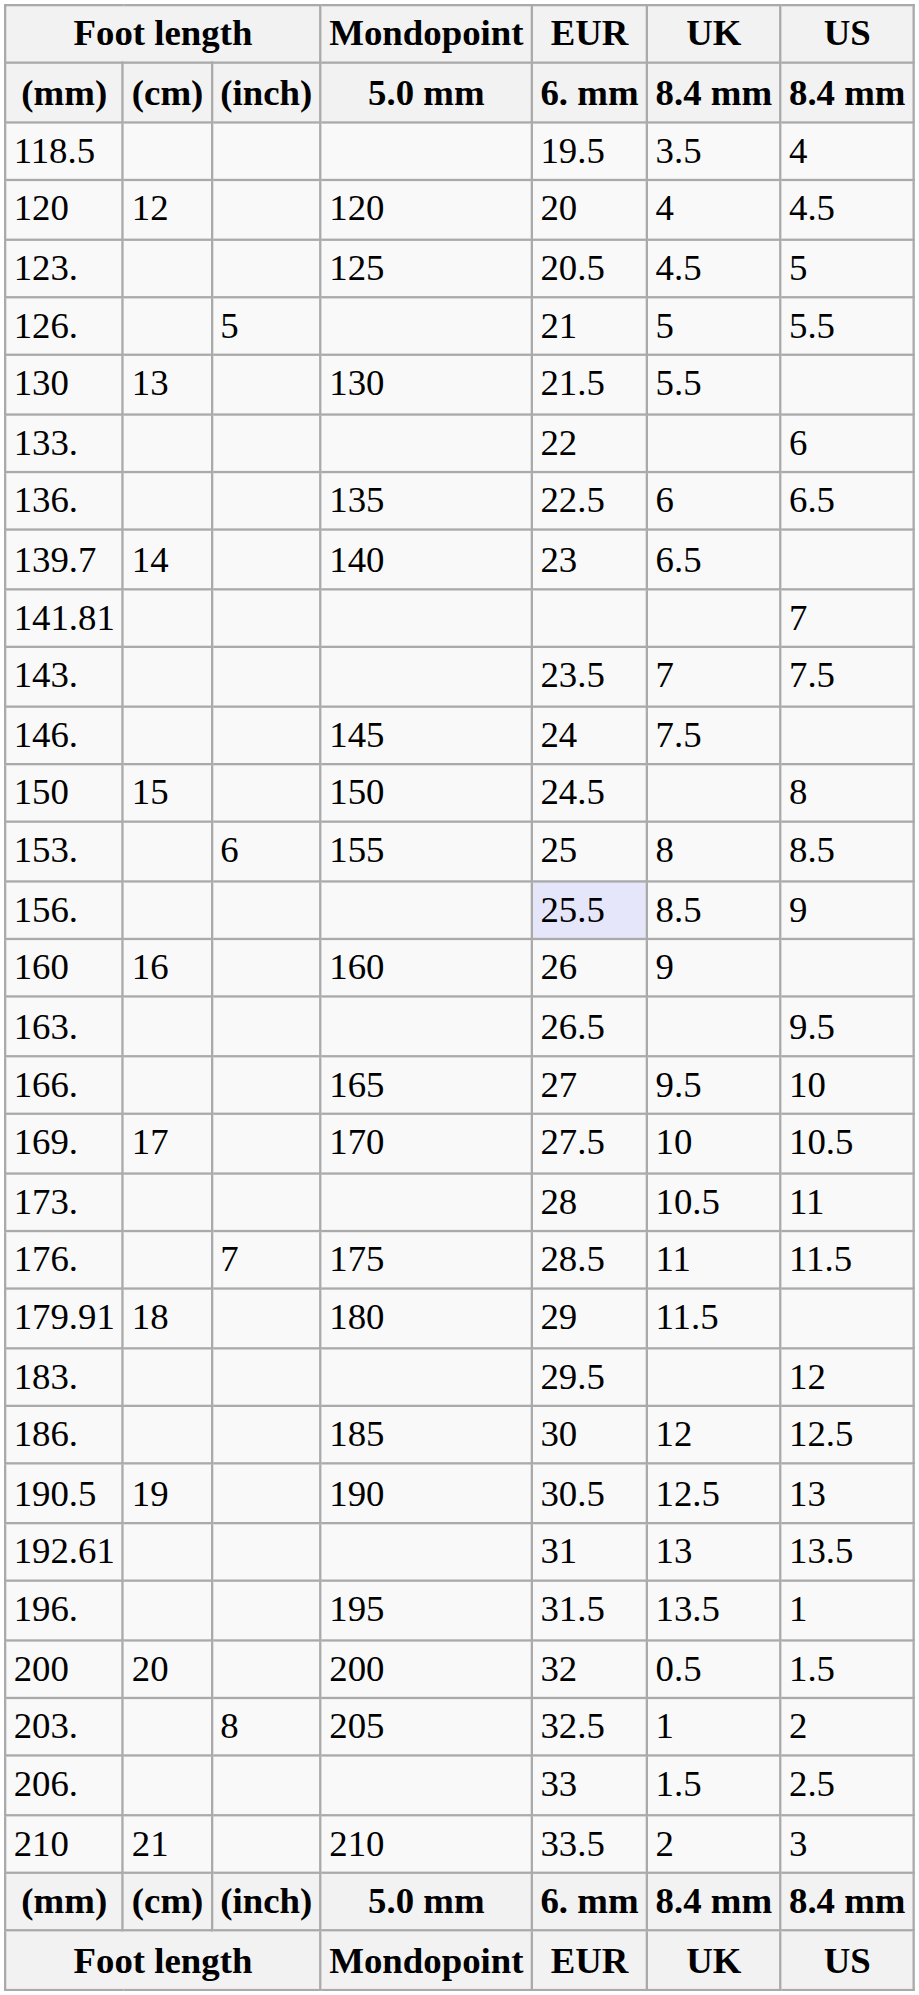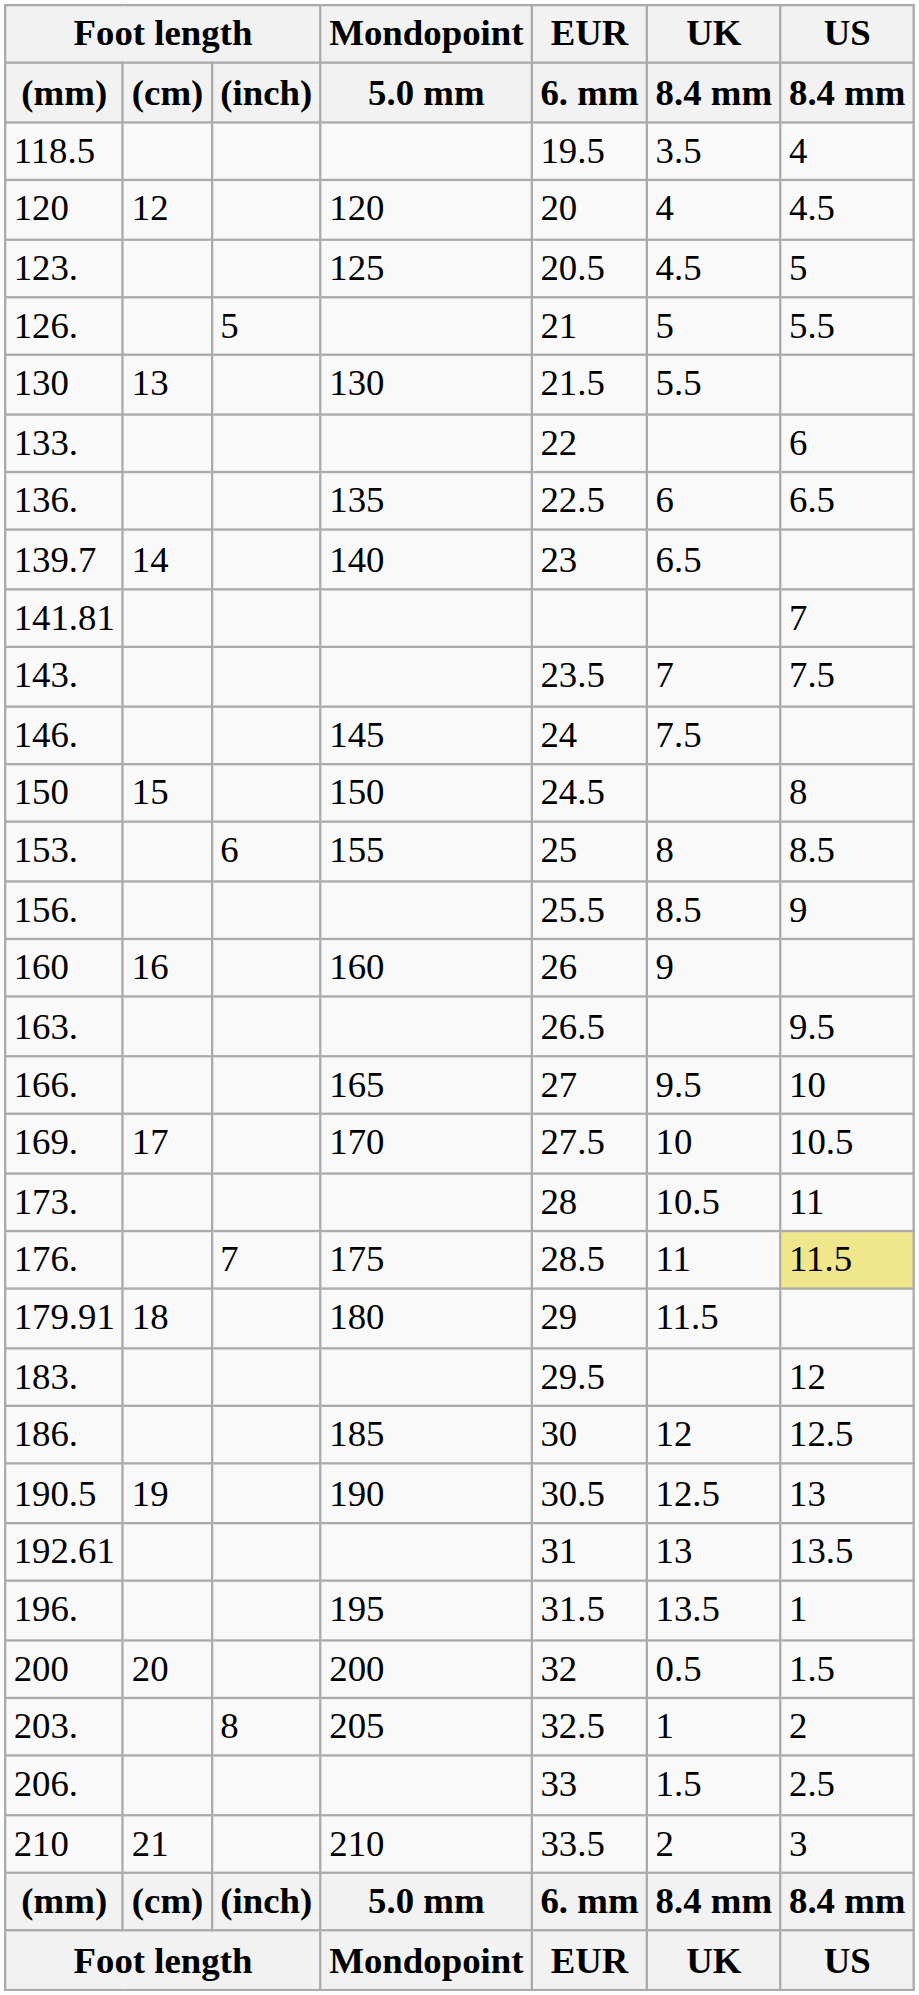(573, 909) lavender background -> (573, 909) no background
(821, 1259) no background -> (821, 1259) khaki background
